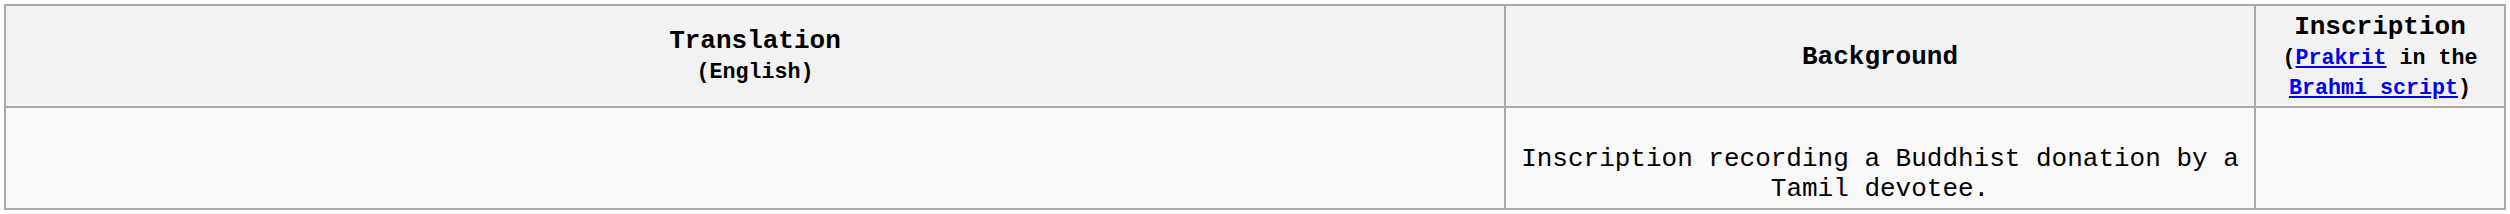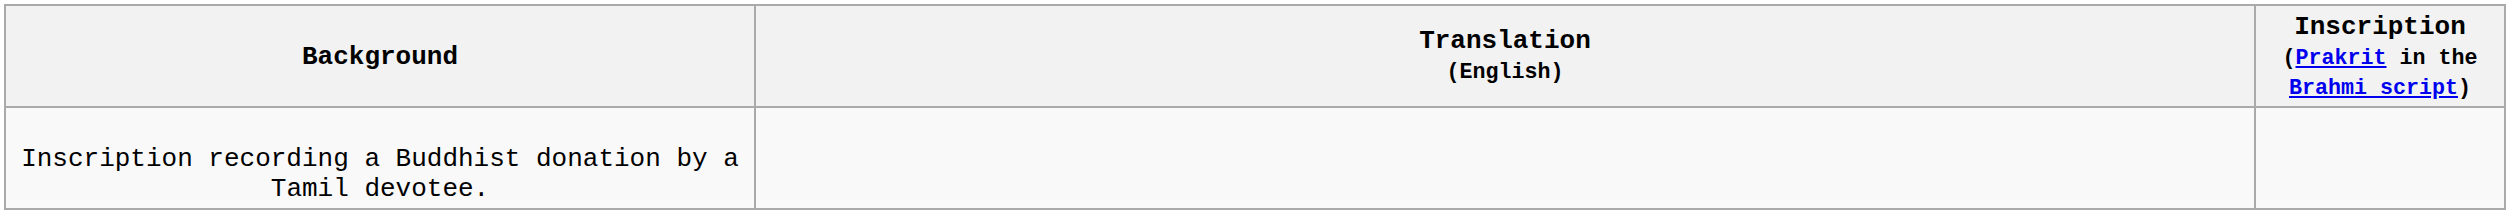columns swapped: (1880, 56) <-> (755, 55)
